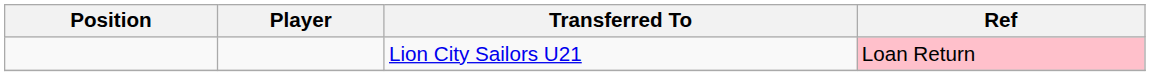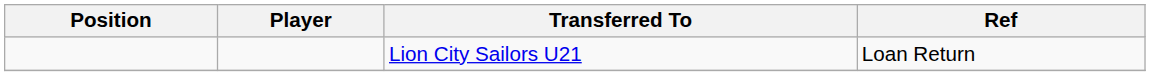(919, 53) pink background -> (919, 53) no background
